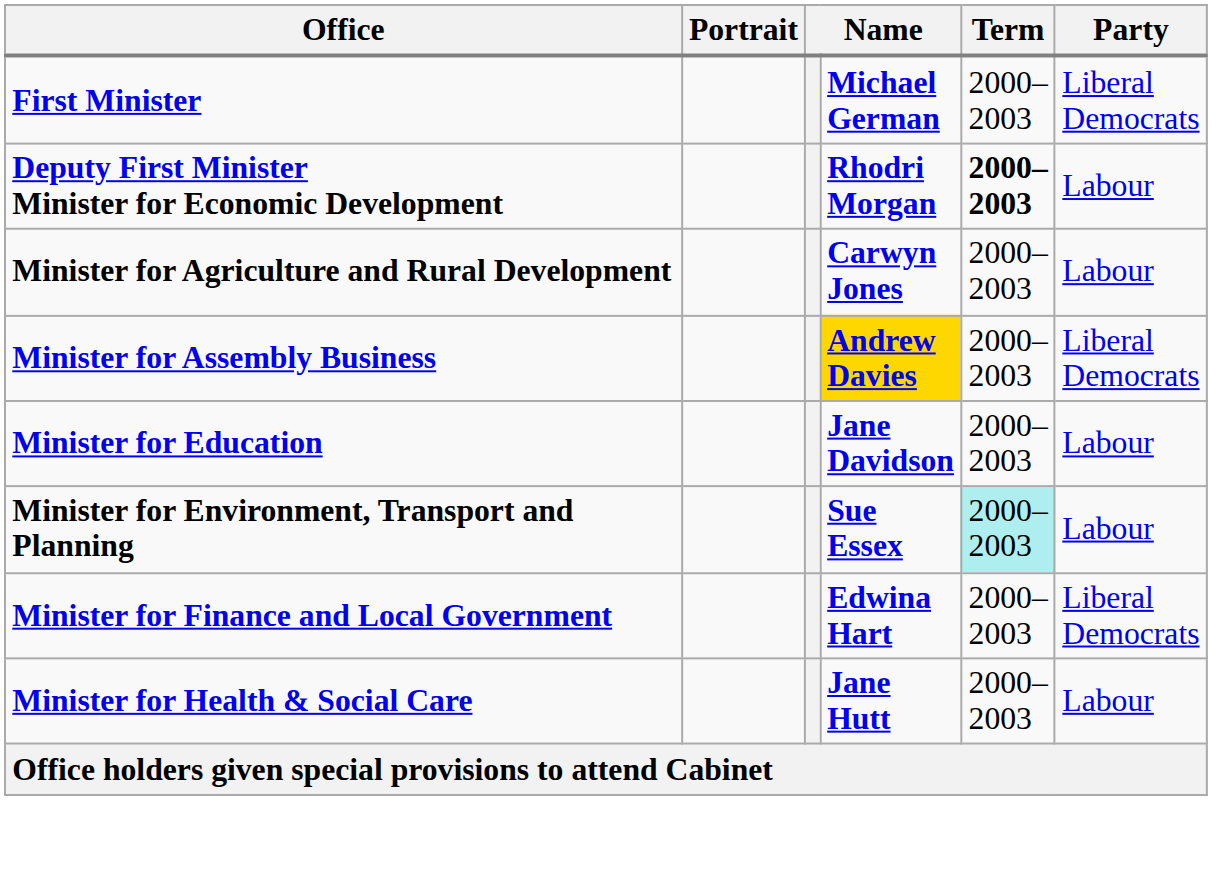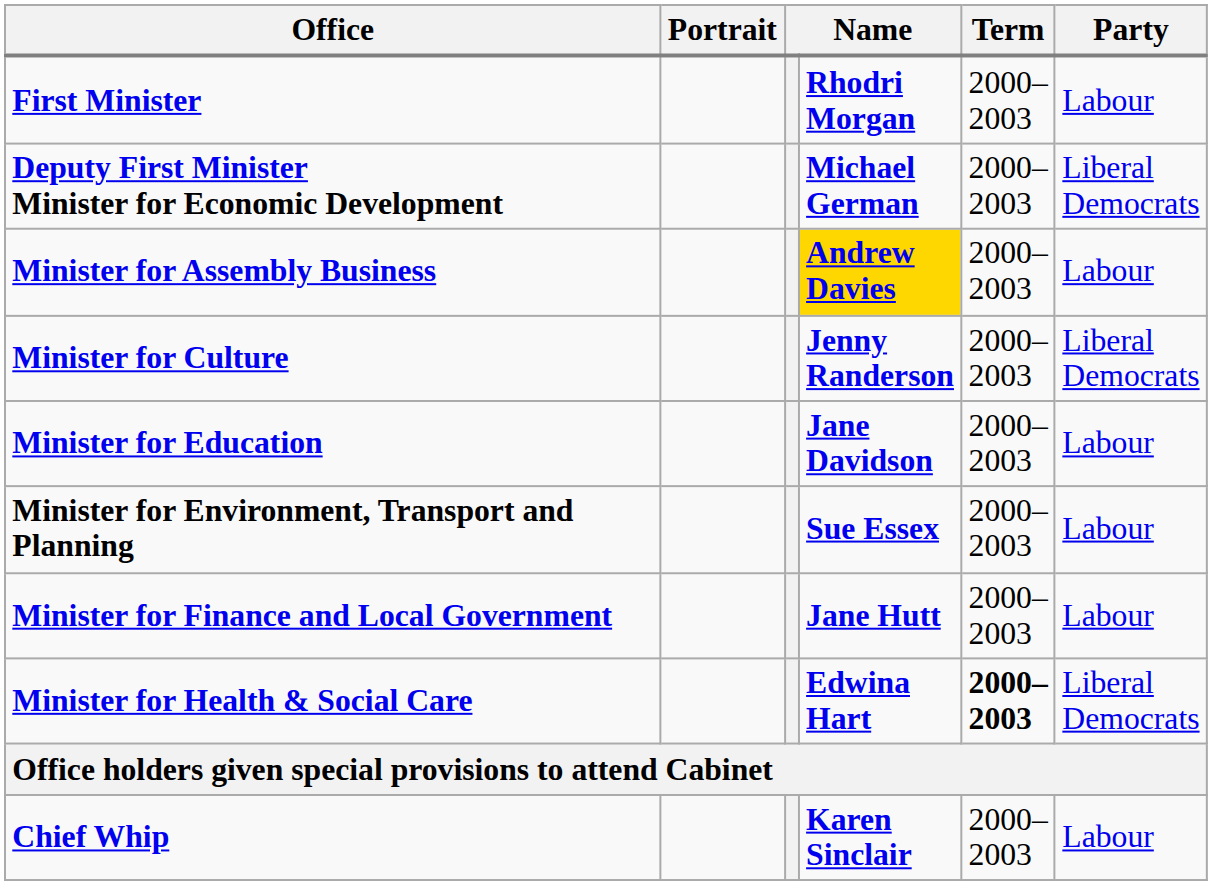(883, 99) Michael German -> (861, 99) Rhodri Morgan
(1131, 99) Liberal Democrats -> (1108, 99) Labour
(882, 185) Rhodri Morgan -> (862, 185) Michael German
(1008, 185) bold -> (1008, 185) normal
(1108, 185) Labour -> (1131, 185) Liberal Democrats
- row: (342, 271)
(1131, 357) Liberal Democrats -> (1108, 271) Labour
+ row: (150, 357)
(1008, 529) paleturquoise background -> (1008, 529) no background
(879, 614) Edwina Hart -> (873, 614) Jane Hutt
(1131, 614) Liberal Democrats -> (1108, 614) Labour
(859, 700) Jane Hutt -> (858, 700) Edwina Hart
(1008, 700) normal -> (1008, 700) bold
(1108, 700) Labour -> (1131, 700) Liberal Democrats
+ row: (91, 836)
